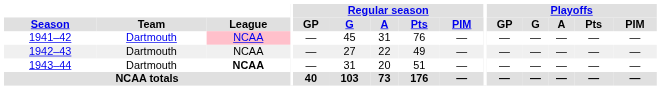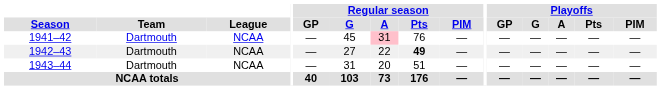(248, 38) pink background -> (248, 38) no background
(384, 38) no background -> (384, 38) pink background
(419, 51) normal -> (419, 51) bold
(248, 65) bold -> (248, 65) normal
